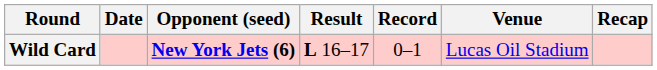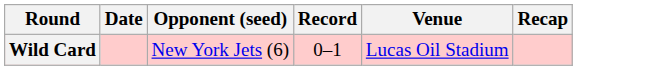- column: (336, 19)
(223, 49) bold -> (220, 49) normal
